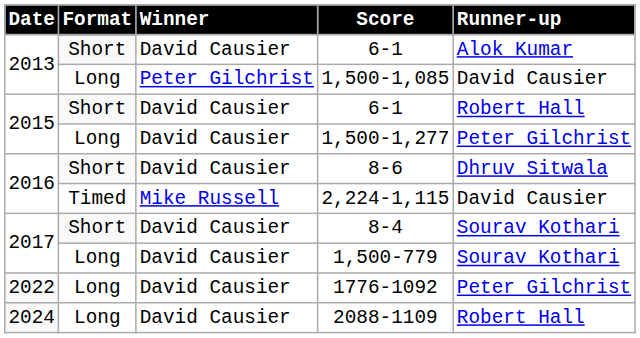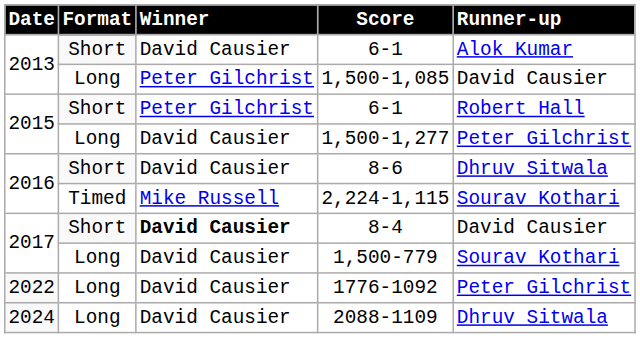(215, 109) David Causier -> (227, 109) Peter Gilchrist
(532, 198) David Causier -> (538, 198) Sourav Kothari
(215, 228) normal -> (215, 228) bold
(538, 228) Sourav Kothari -> (532, 228) David Causier
(521, 318) Robert Hall -> (532, 318) Dhruv Sitwala
